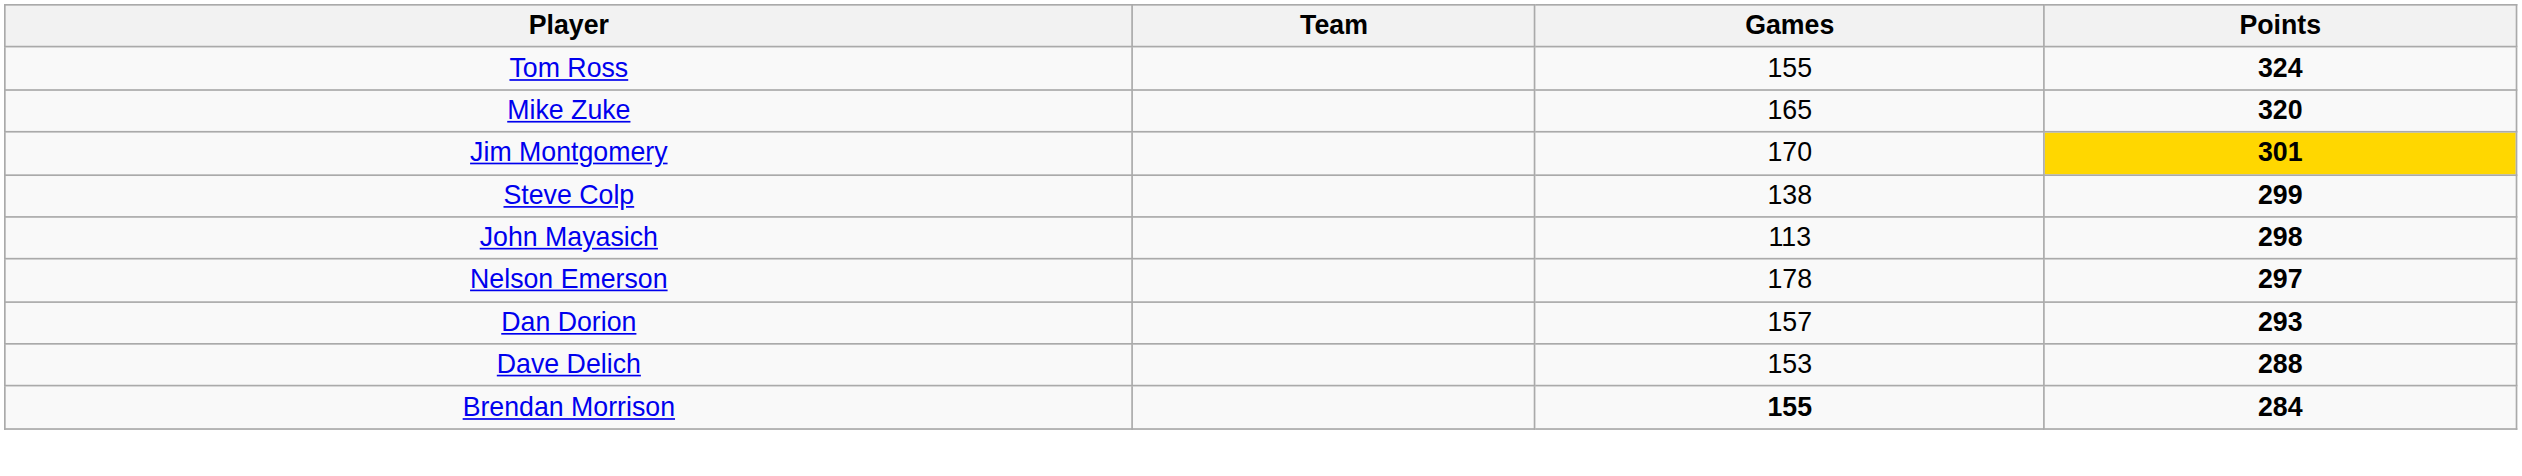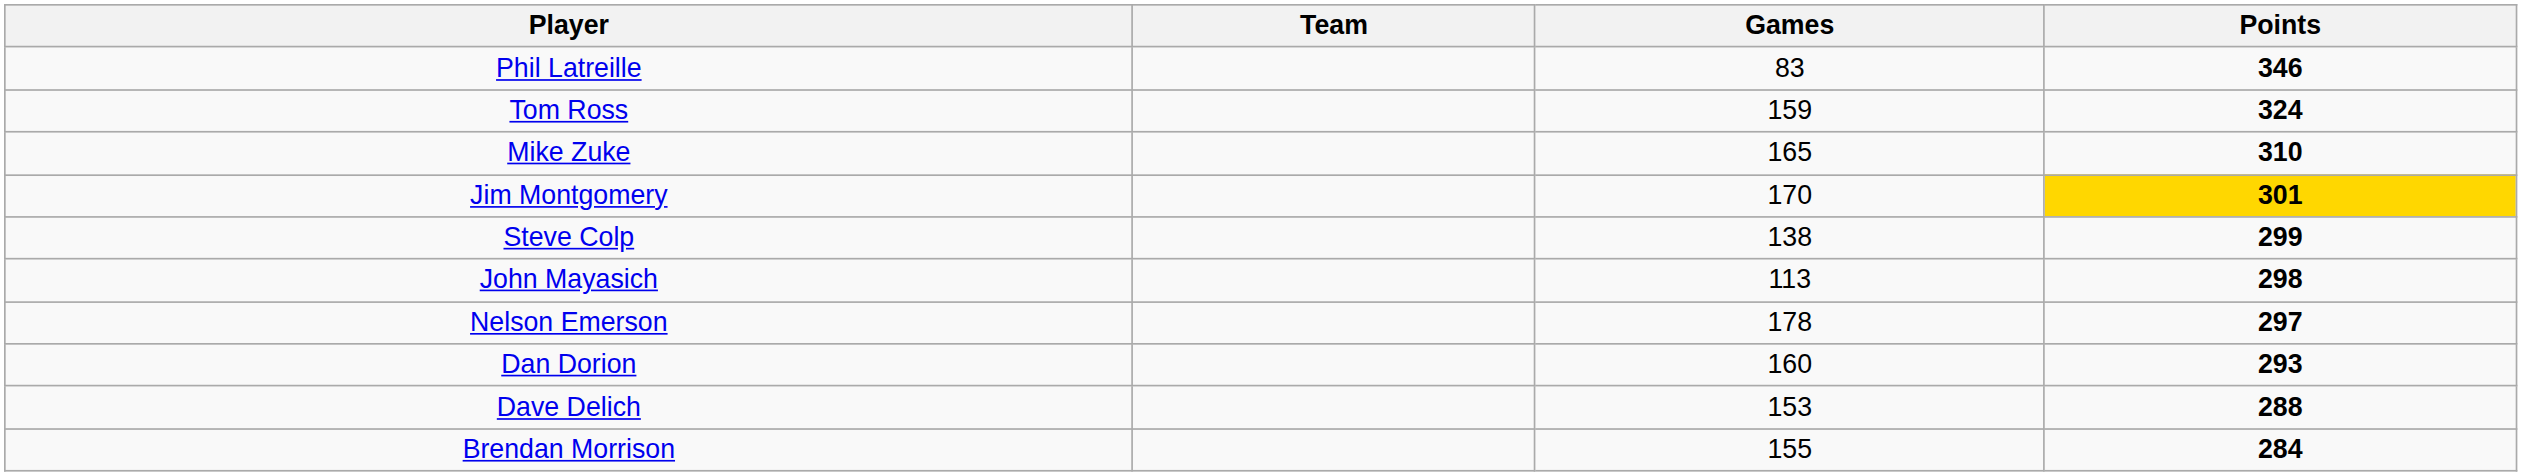+ row: (569, 68)
(1790, 68) 155 -> (1790, 110) 159
(2280, 110) 320 -> (2280, 152) 310
(1790, 322) 157 -> (1790, 364) 160
(1790, 407) bold -> (1790, 449) normal
